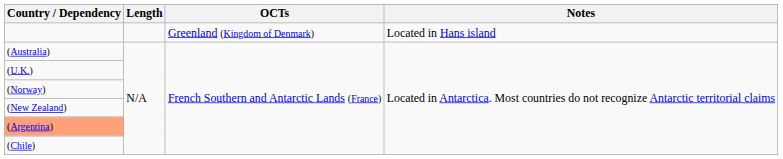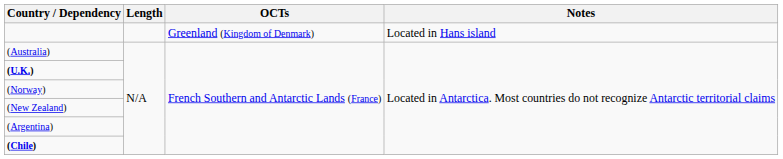(20, 70) normal -> (20, 70) bold
(30, 127) lightsalmon background -> (30, 127) no background
(21, 146) normal -> (22, 145) bold
